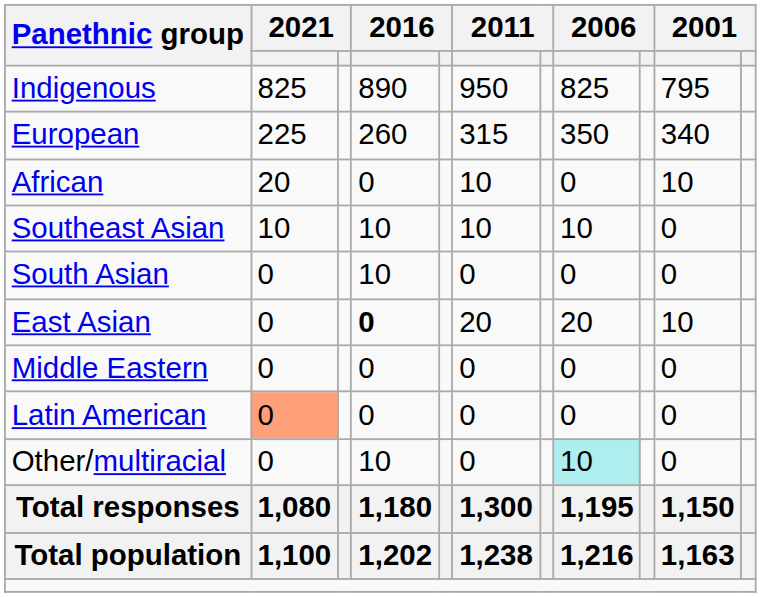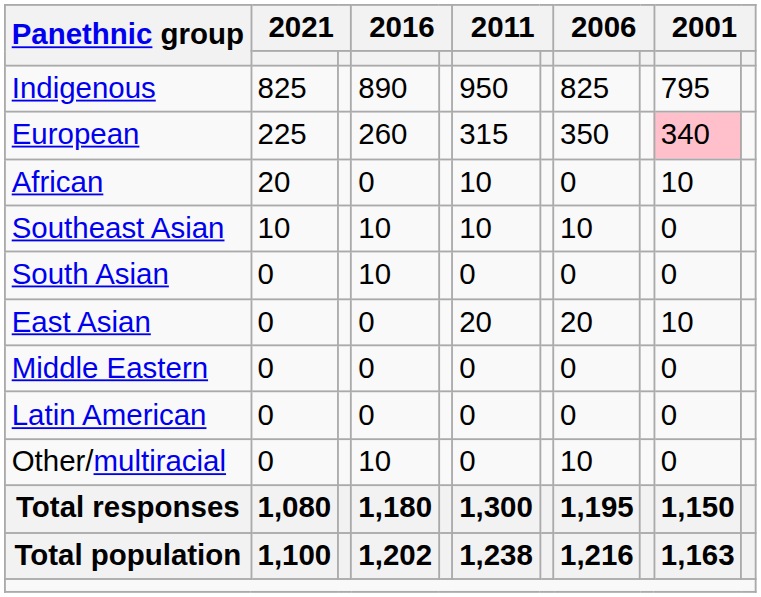(685, 134) no background -> (685, 134) pink background
(367, 321) bold -> (367, 321) normal
(266, 414) lightsalmon background -> (266, 414) no background
(576, 461) paleturquoise background -> (576, 461) no background
